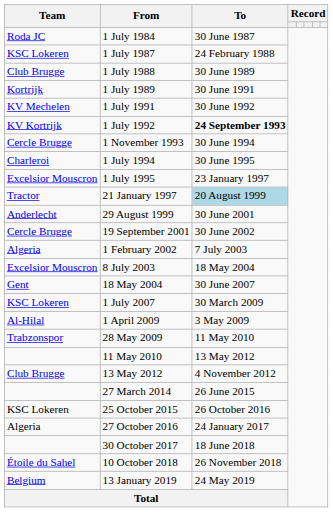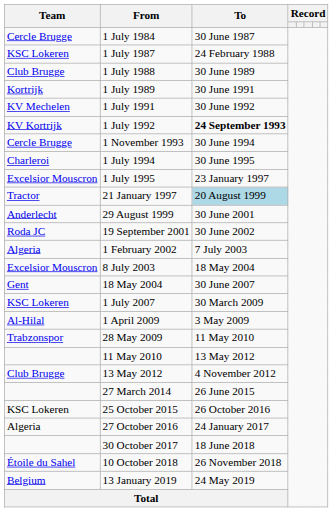(26, 36) Roda JC -> (39, 36) Cercle Brugge
(39, 231) Cercle Brugge -> (26, 231) Roda JC
